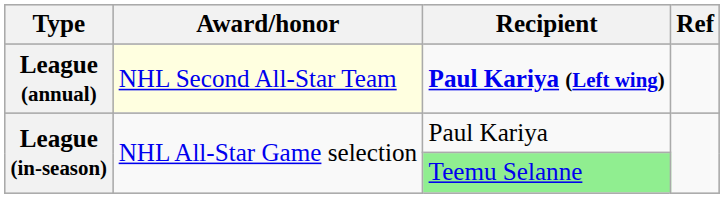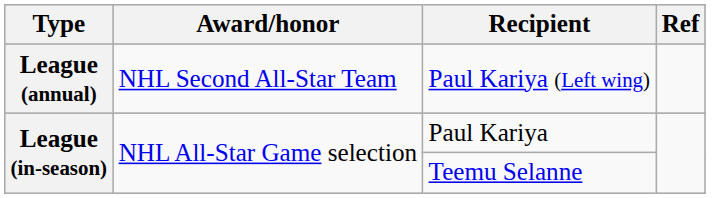(258, 78) lightyellow background -> (258, 78) no background
(547, 78) bold -> (539, 78) normal
(505, 172) lightgreen background -> (505, 172) no background
